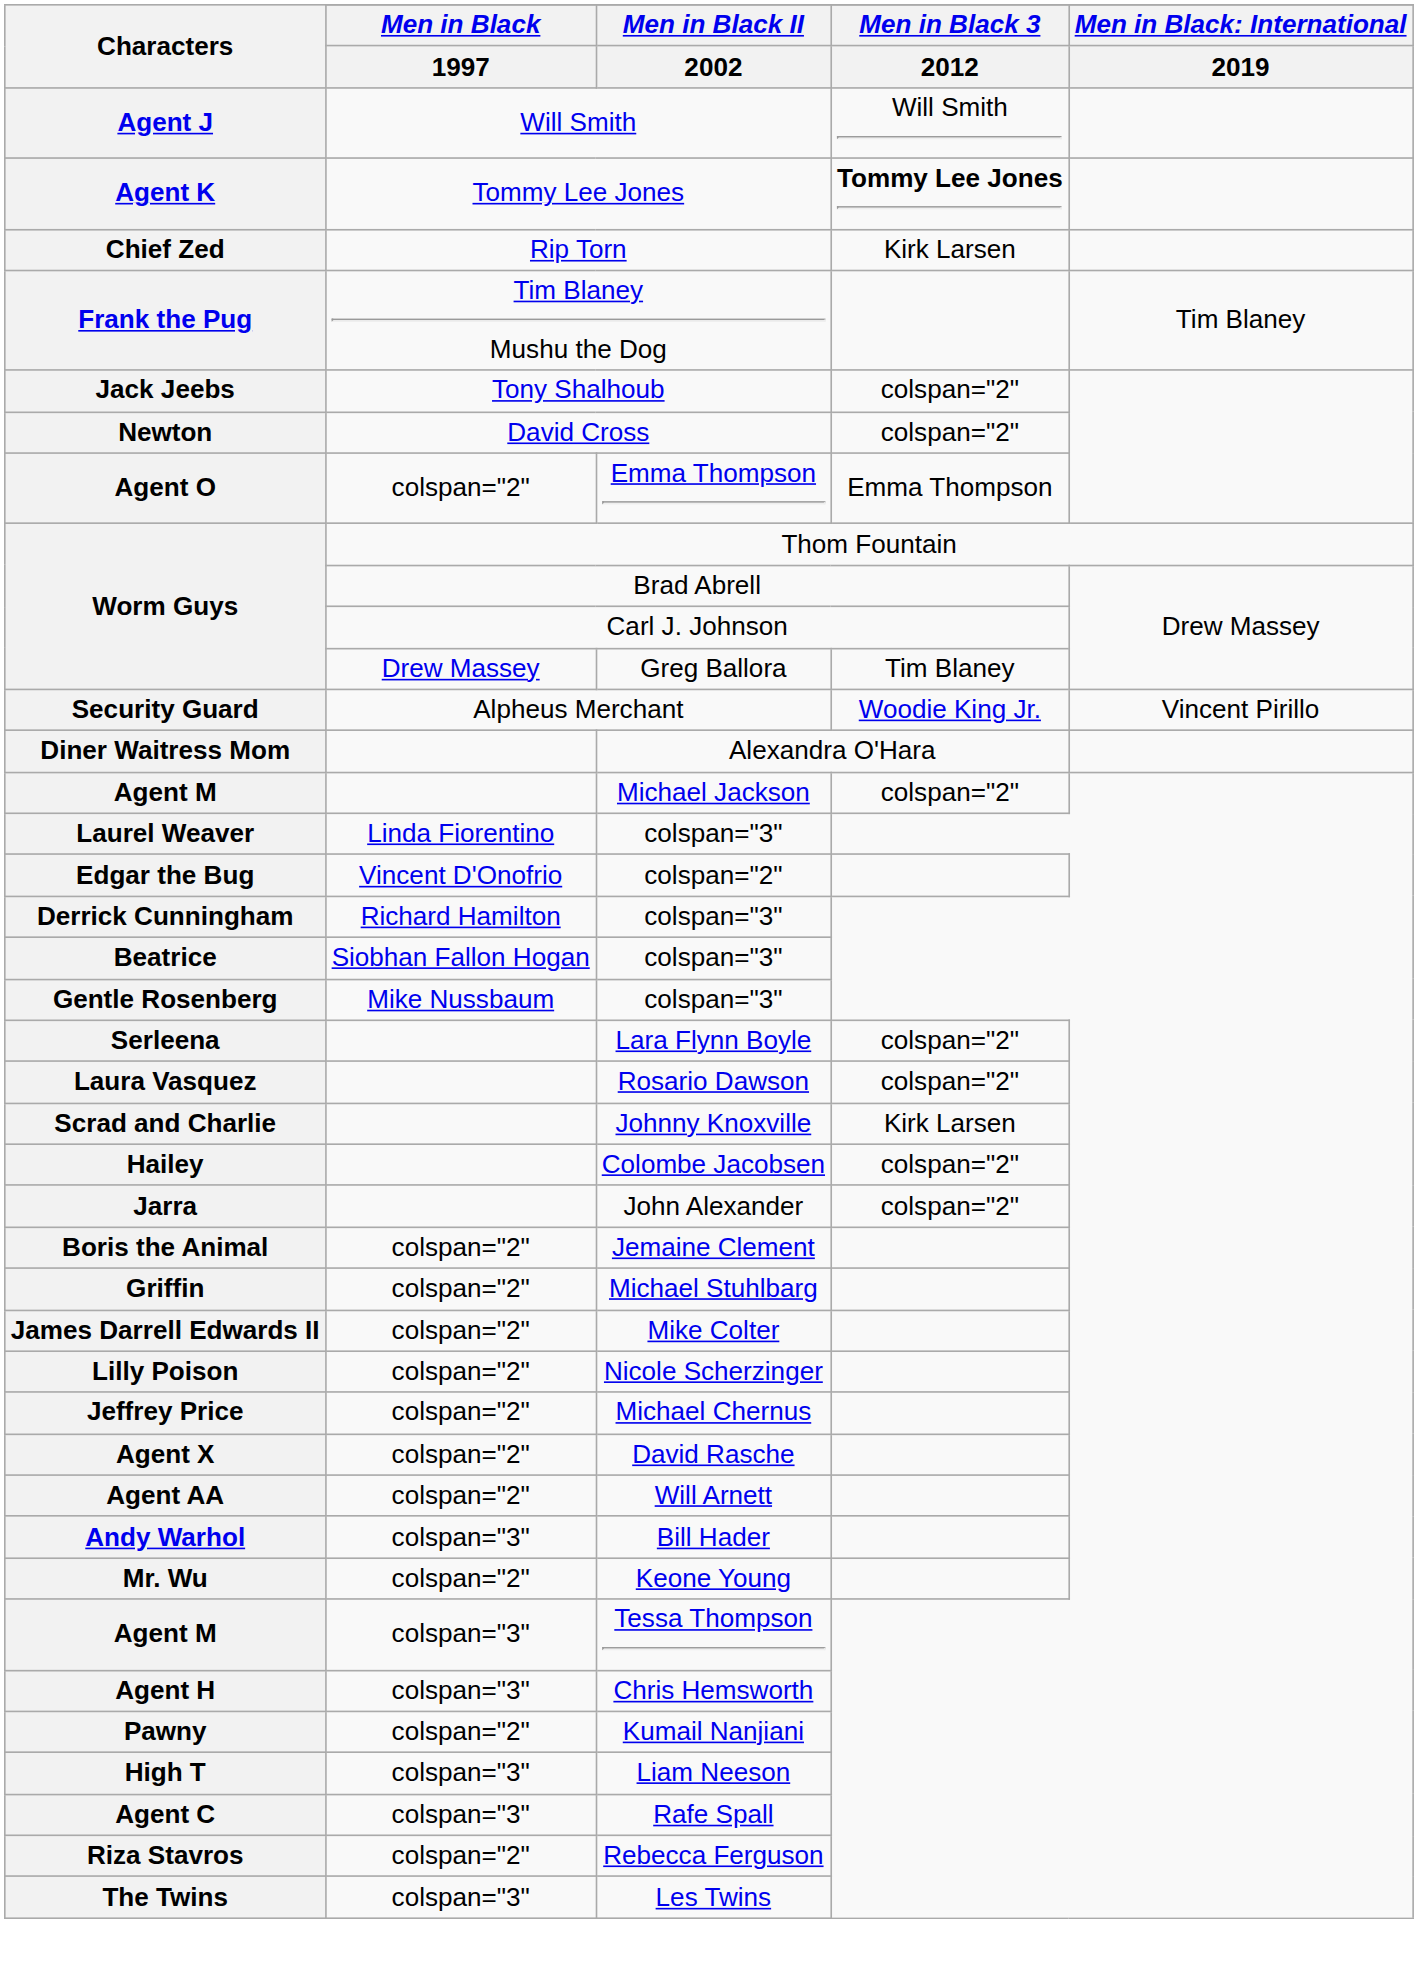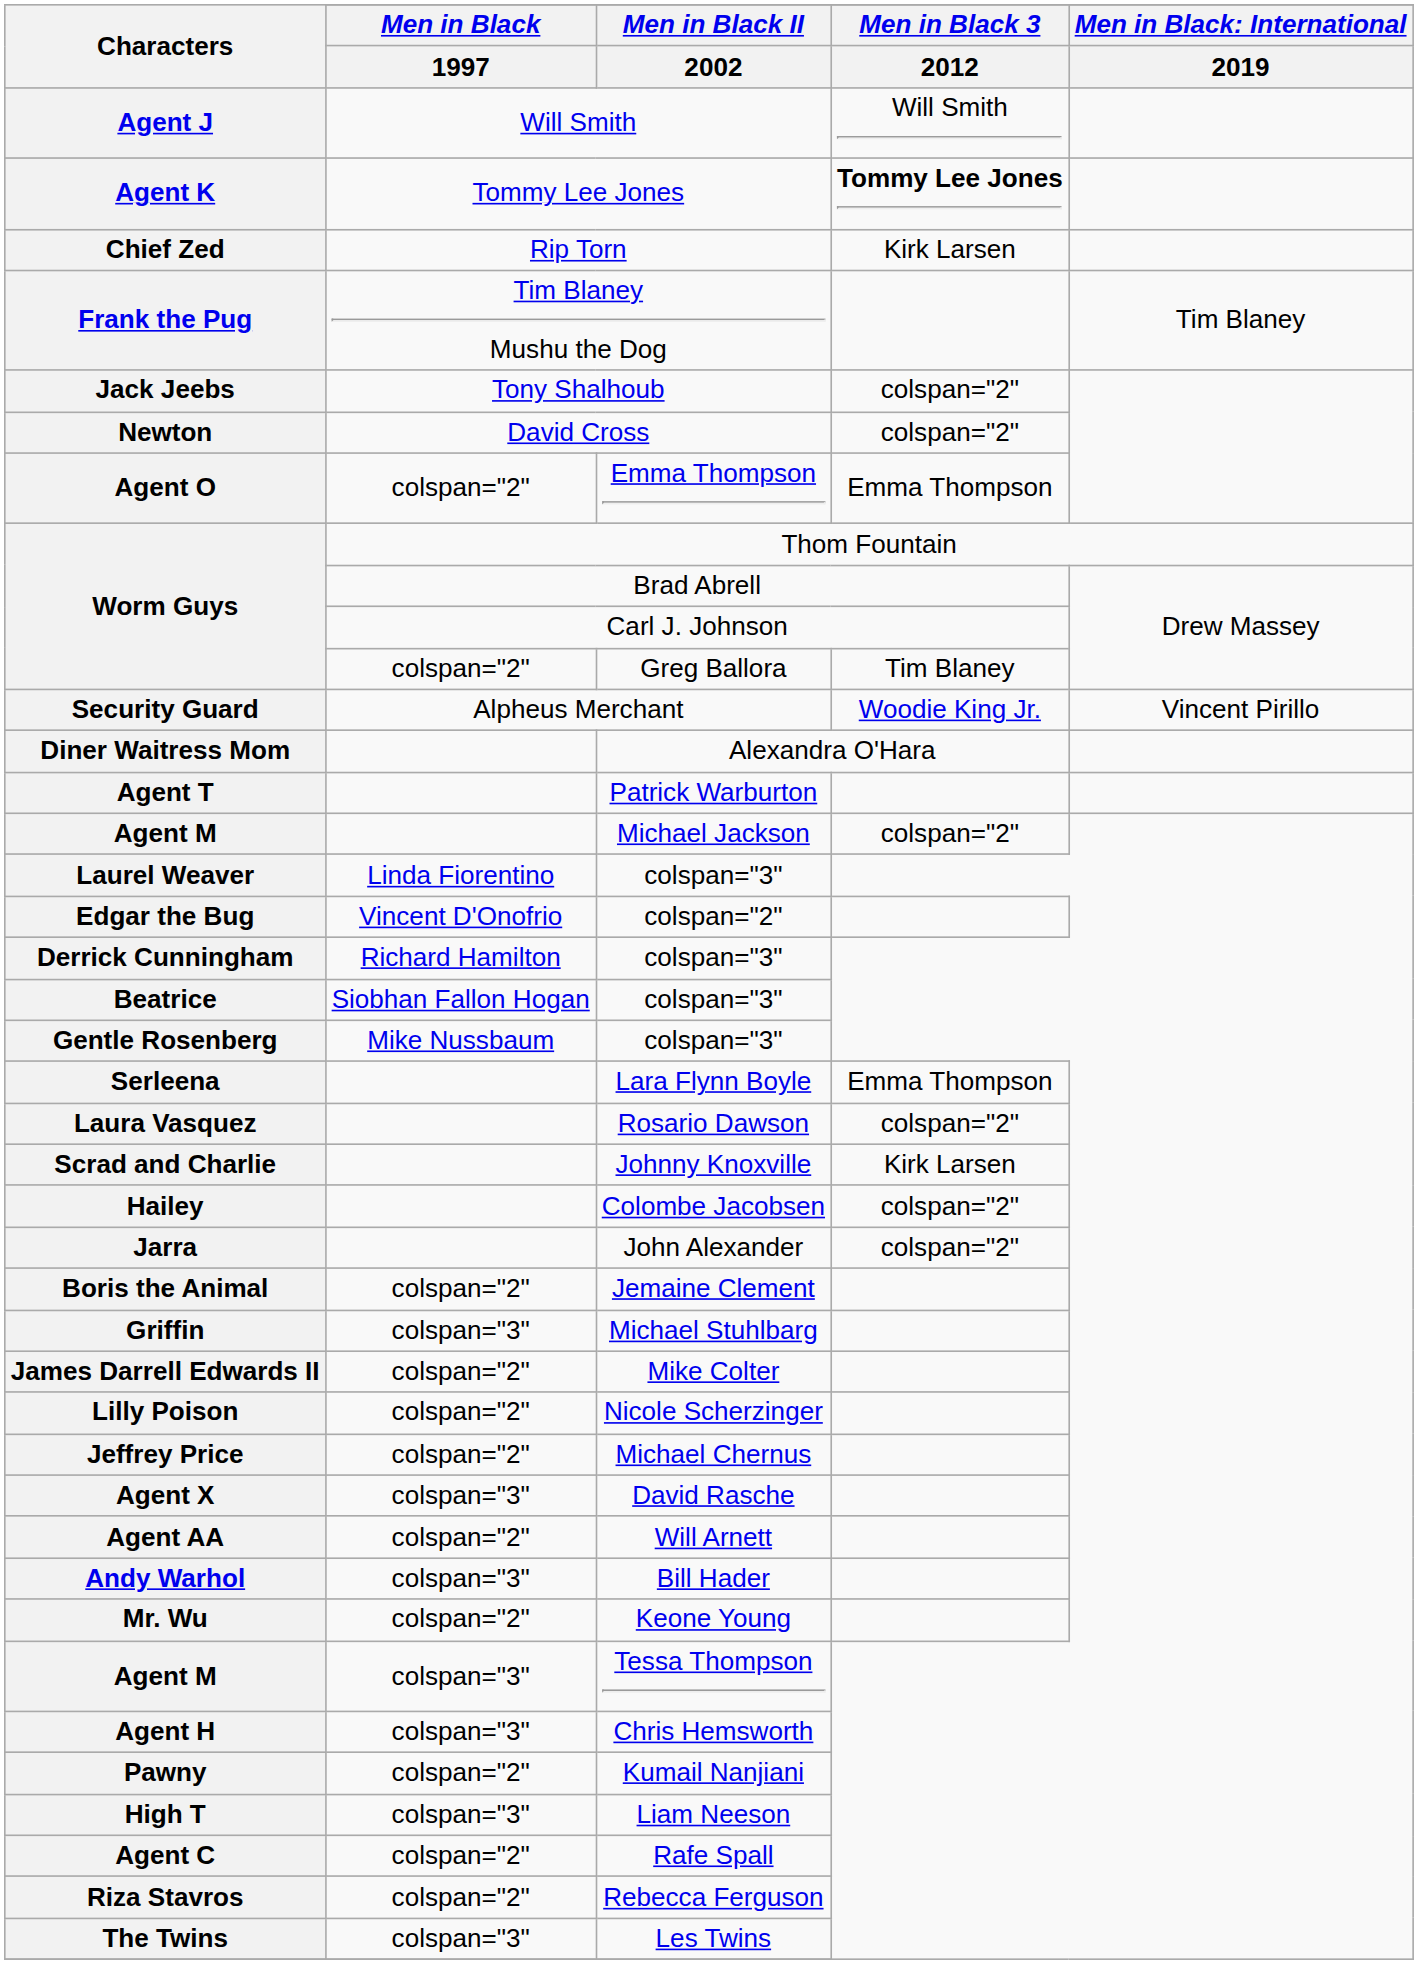(461, 668) Drew Massey -> (461, 668) colspan="2"
+ row: (165, 792)
(950, 1040) colspan="2" -> (950, 1081) Emma Thompson
(461, 1288) colspan="2" -> (461, 1329) colspan="3"
(461, 1454) colspan="2" -> (461, 1495) colspan="3"
(461, 1814) colspan="3" -> (461, 1855) colspan="2"
